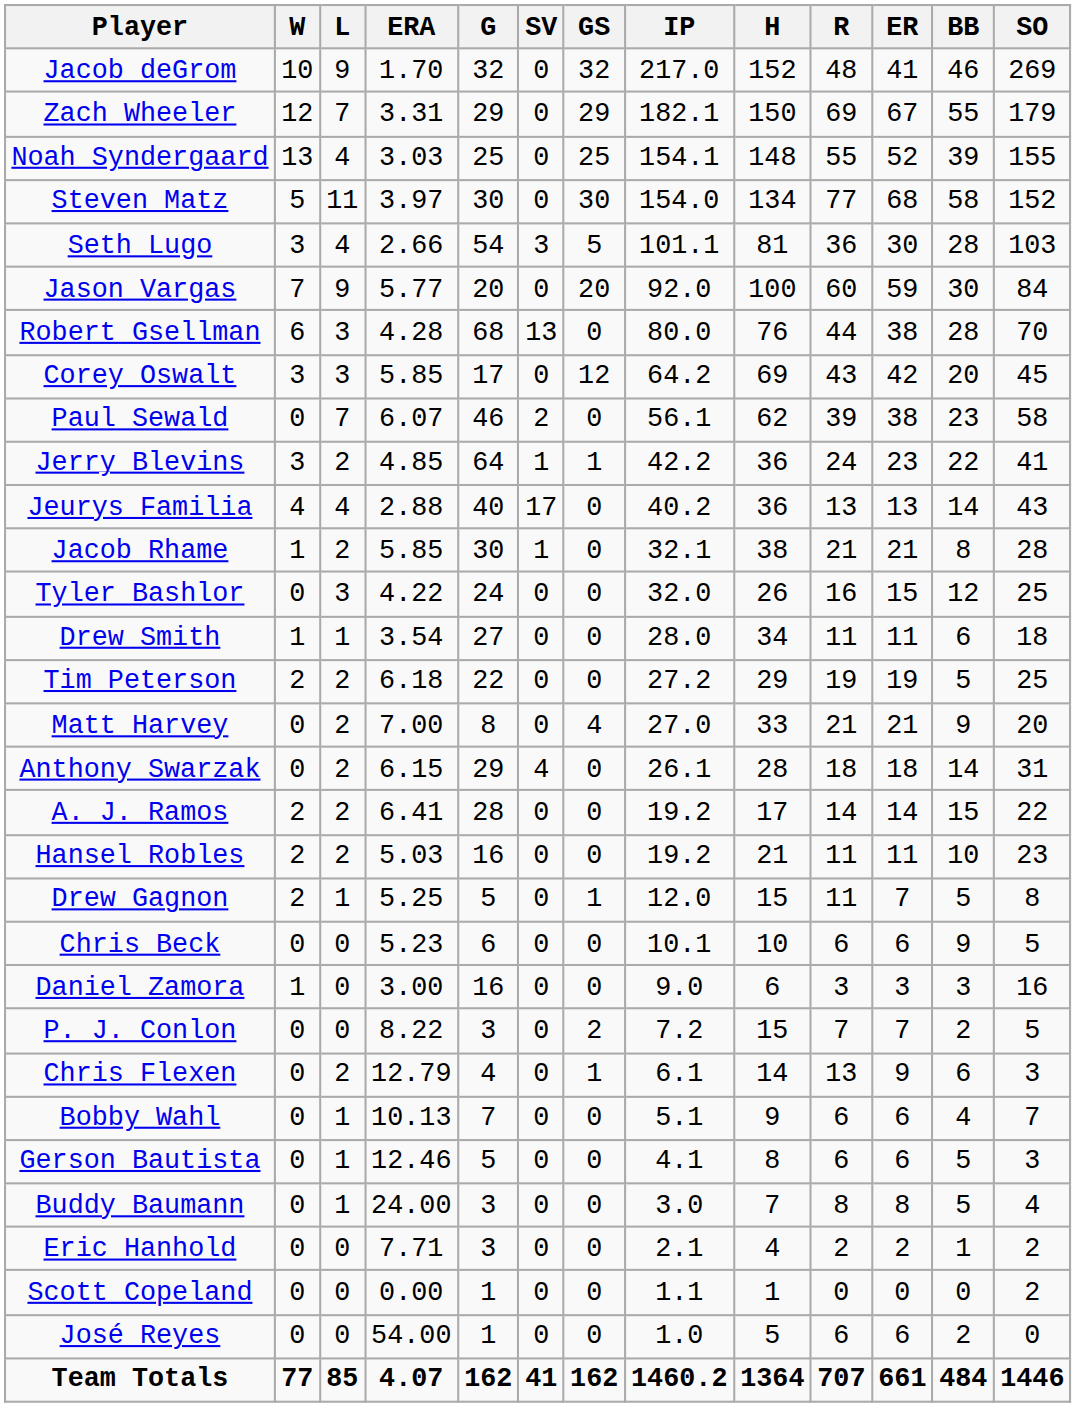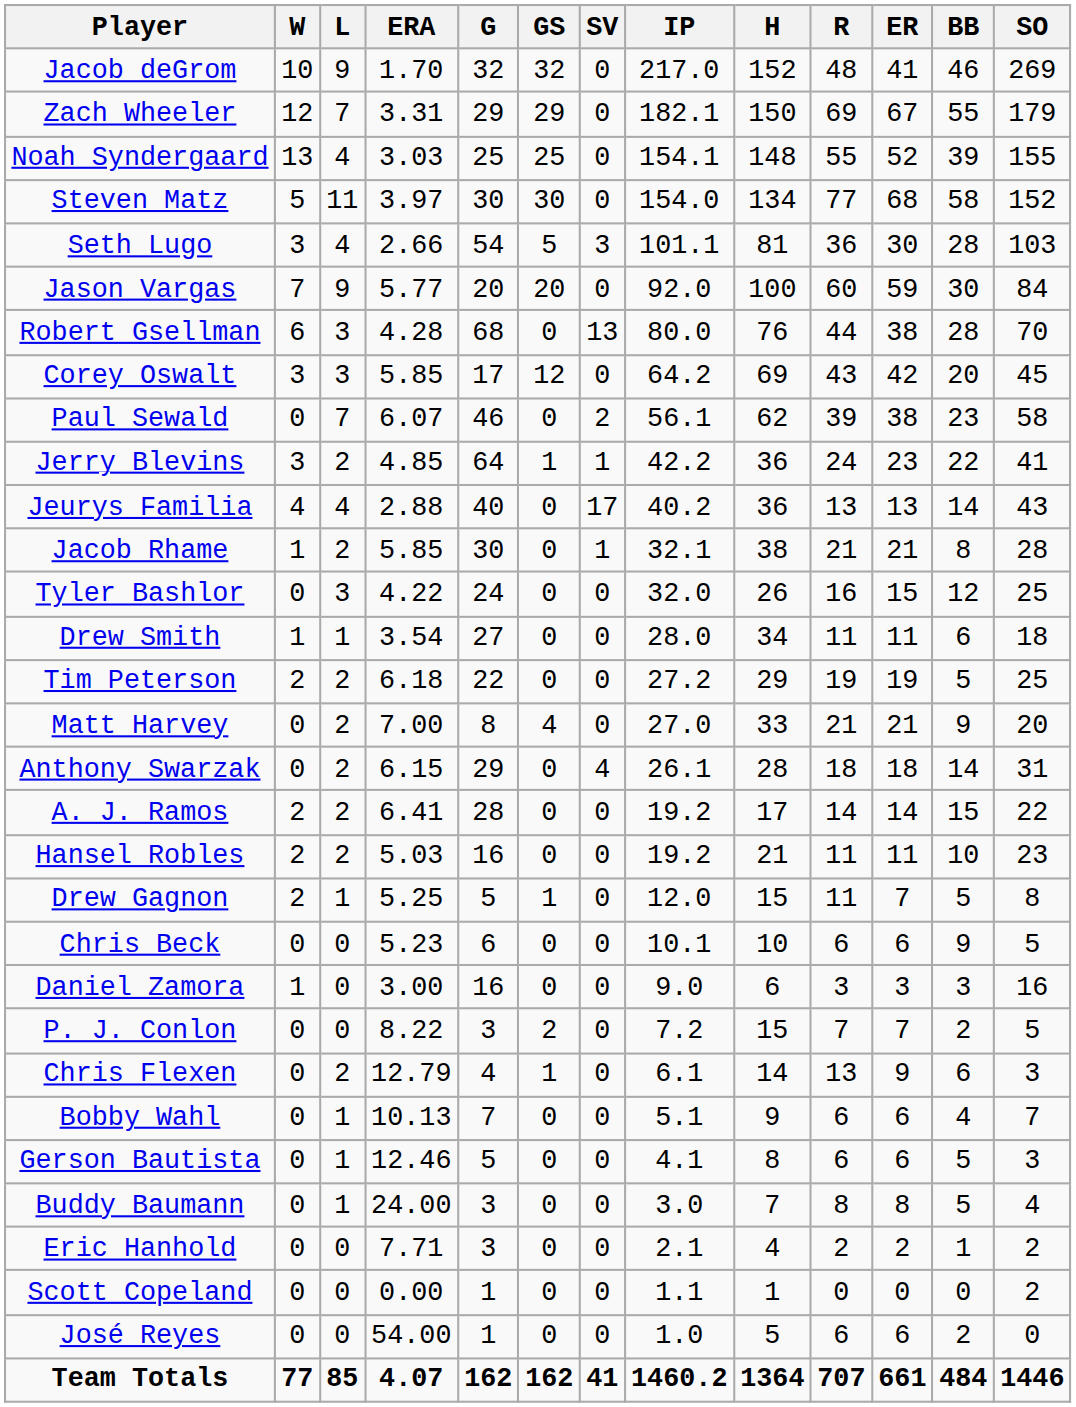columns swapped: (594, 27) <-> (541, 27)
